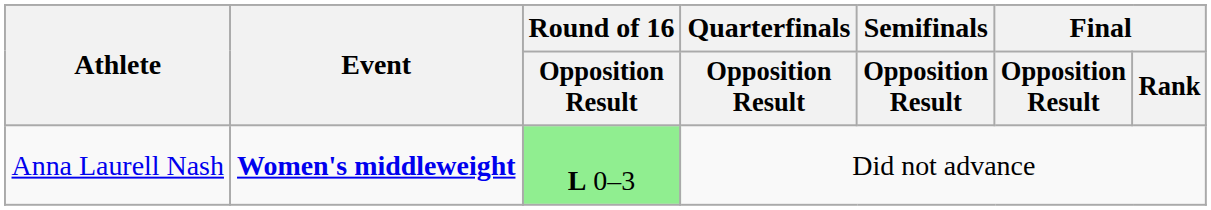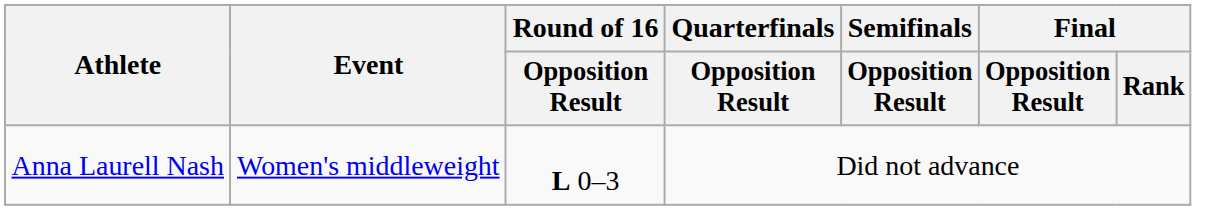(376, 165) bold -> (368, 165) normal
(601, 181) lightgreen background -> (586, 181) no background
